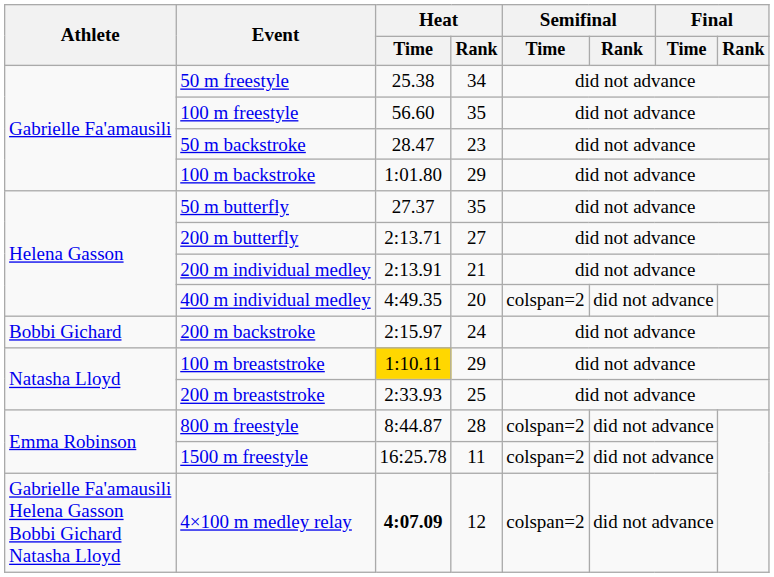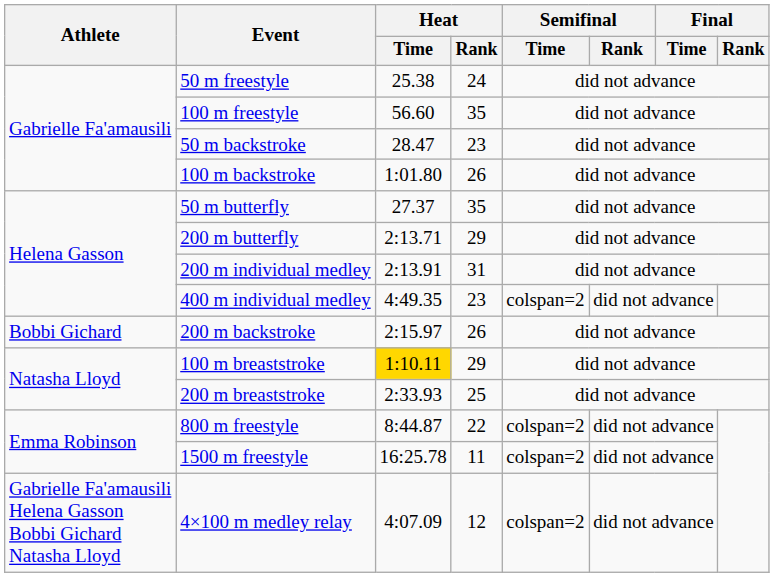(476, 81) 34 -> (476, 81) 24
(476, 175) 29 -> (476, 175) 26
(476, 238) 27 -> (476, 238) 29
(476, 269) 21 -> (476, 269) 31
(476, 301) 20 -> (476, 301) 23
(476, 332) 24 -> (476, 332) 26
(476, 426) 28 -> (476, 426) 22
(413, 522) bold -> (413, 522) normal
